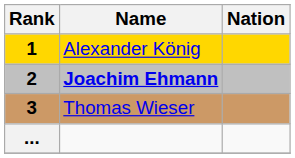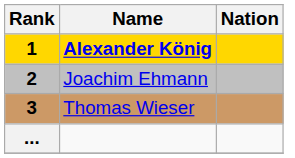(132, 49) normal -> (138, 49) bold
(141, 78) bold -> (136, 78) normal
